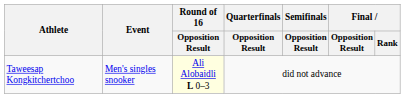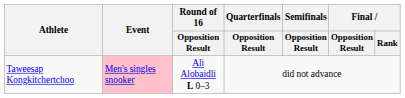(130, 75) no background -> (130, 75) pink background
(198, 75) lightyellow background -> (198, 75) no background
